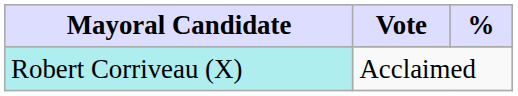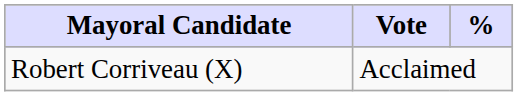(127, 68) paleturquoise background -> (127, 68) no background
